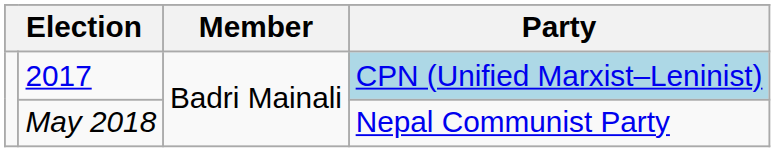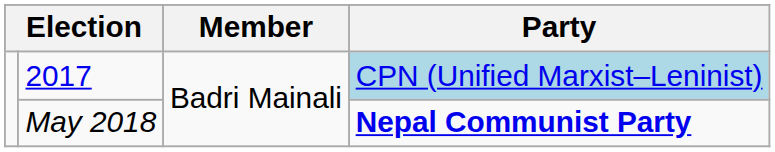(513, 122) normal -> (524, 122) bold
